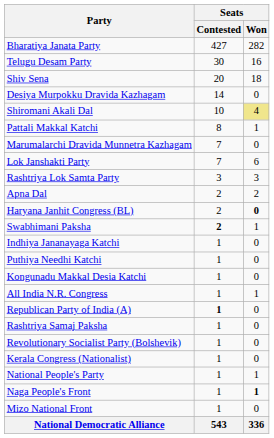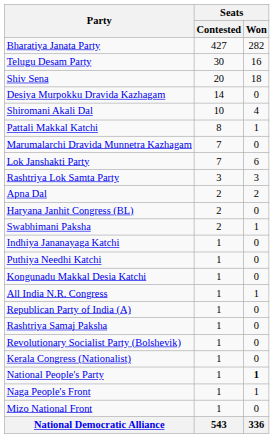(256, 111) khaki background -> (256, 111) no background
(256, 210) bold -> (256, 210) normal
(219, 227) bold -> (219, 227) normal
(219, 309) bold -> (219, 309) normal
(256, 375) normal -> (256, 375) bold
(256, 392) bold -> (256, 392) normal
